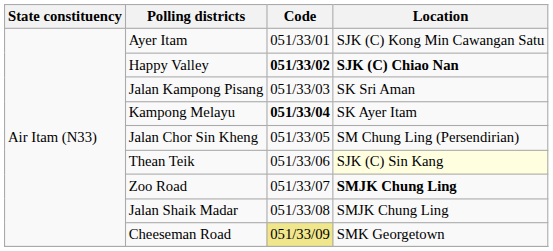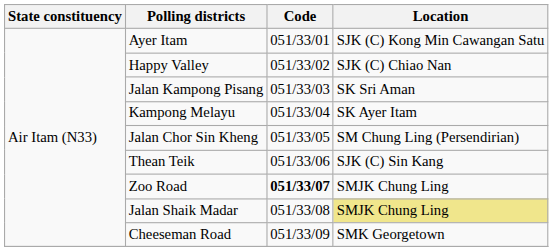(300, 64) bold -> (300, 64) normal
(398, 64) bold -> (394, 64) normal
(300, 113) bold -> (300, 113) normal
(390, 161) lightyellow background -> (390, 161) no background
(300, 185) normal -> (300, 185) bold
(397, 185) bold -> (393, 185) normal
(393, 210) no background -> (393, 210) khaki background
(300, 234) khaki background -> (300, 234) no background
